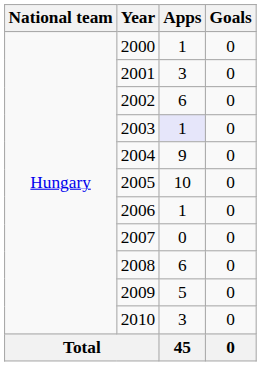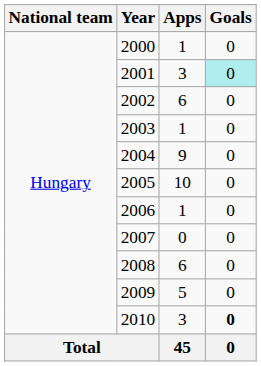(231, 73) no background -> (231, 73) paleturquoise background
(182, 127) lavender background -> (182, 127) no background
(231, 319) normal -> (231, 319) bold
